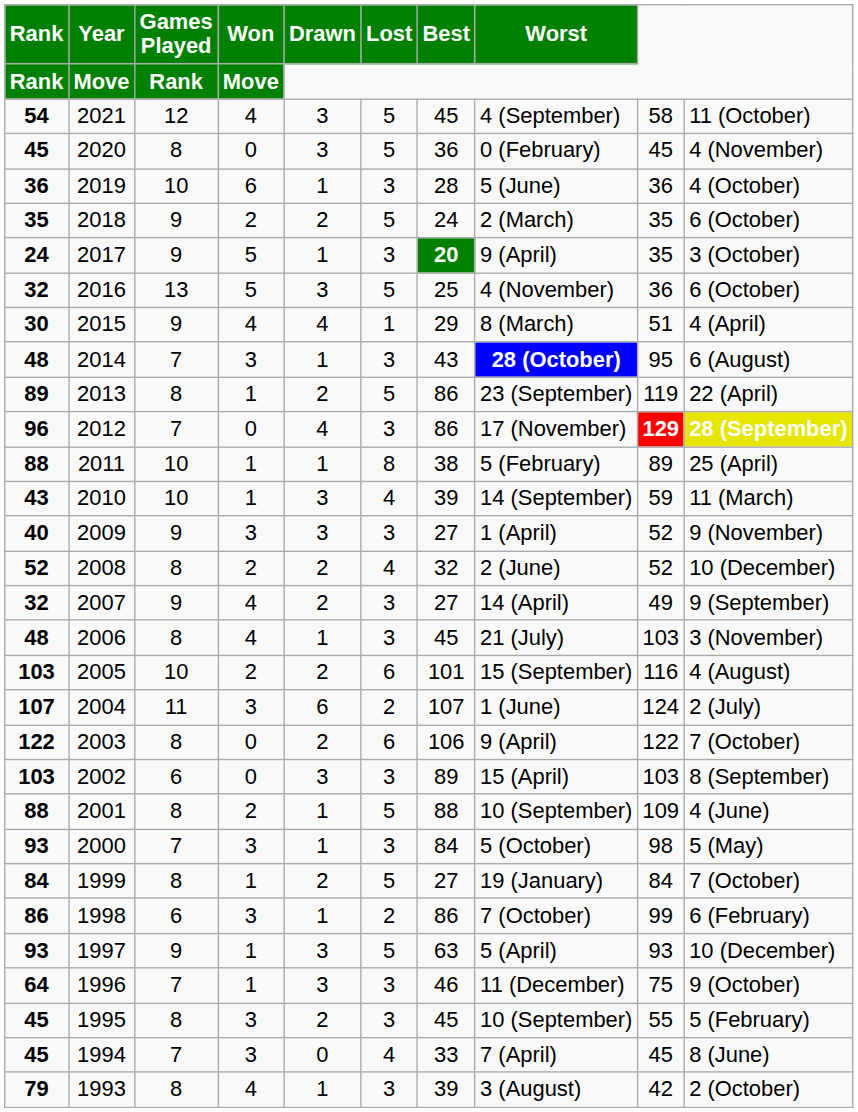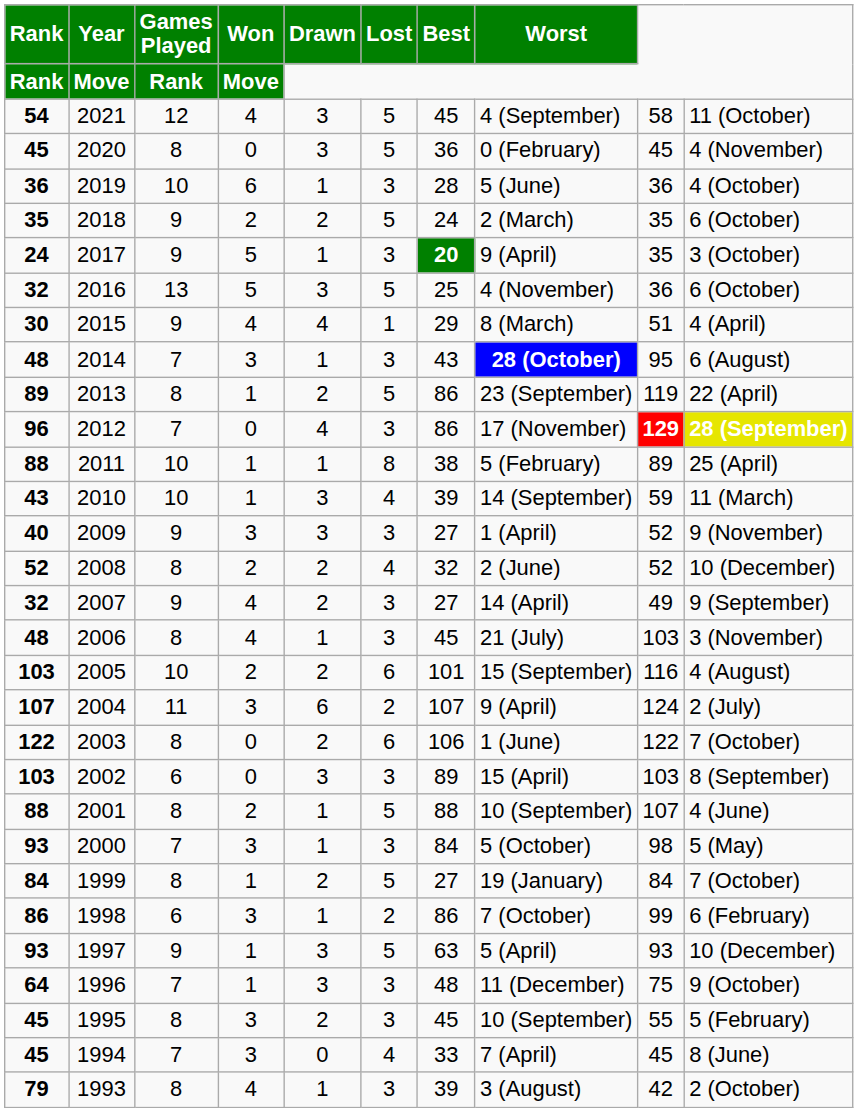(520, 707) 1 (June) -> (518, 707) 9 (April)
(518, 741) 9 (April) -> (520, 741) 1 (June)
(661, 811) 109 -> (661, 811) 107
(446, 985) 46 -> (446, 985) 48
